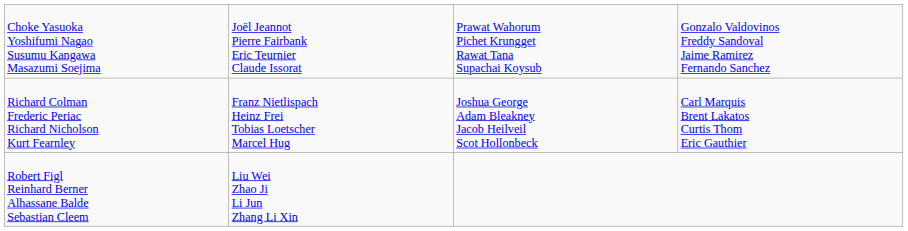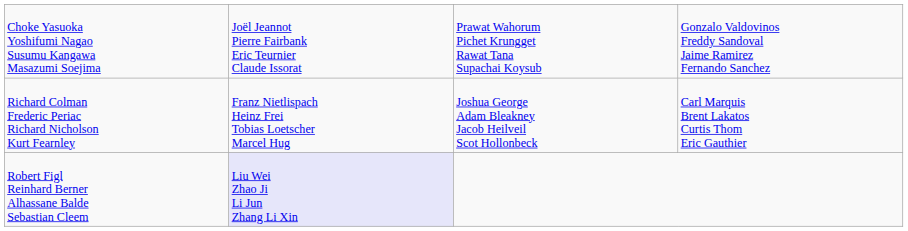(265, 196) no background -> (265, 196) lavender background
